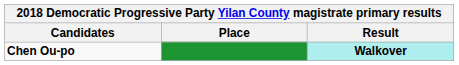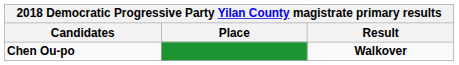(381, 51) paleturquoise background -> (381, 51) no background
